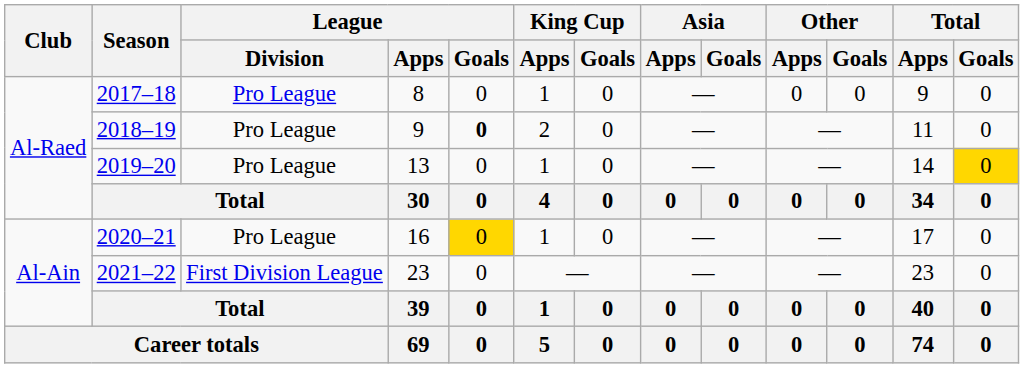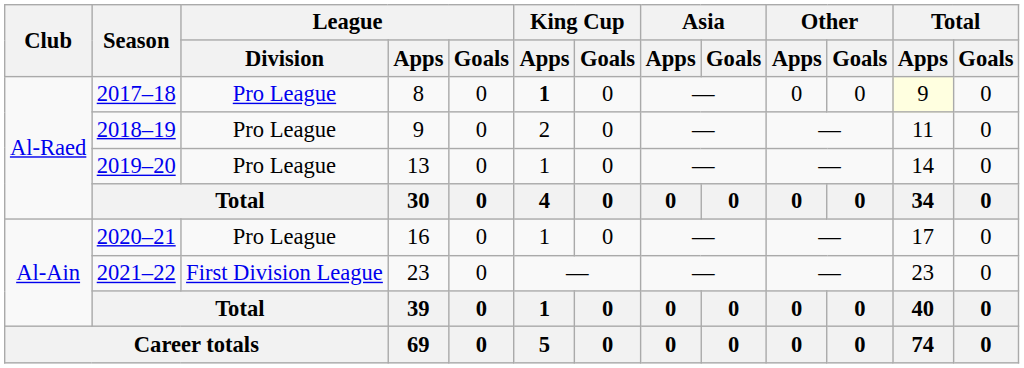(544, 93) normal -> (544, 93) bold
(923, 93) no background -> (923, 93) lightyellow background
(481, 129) bold -> (481, 129) normal
(986, 165) gold background -> (986, 165) no background
(481, 237) gold background -> (481, 237) no background
